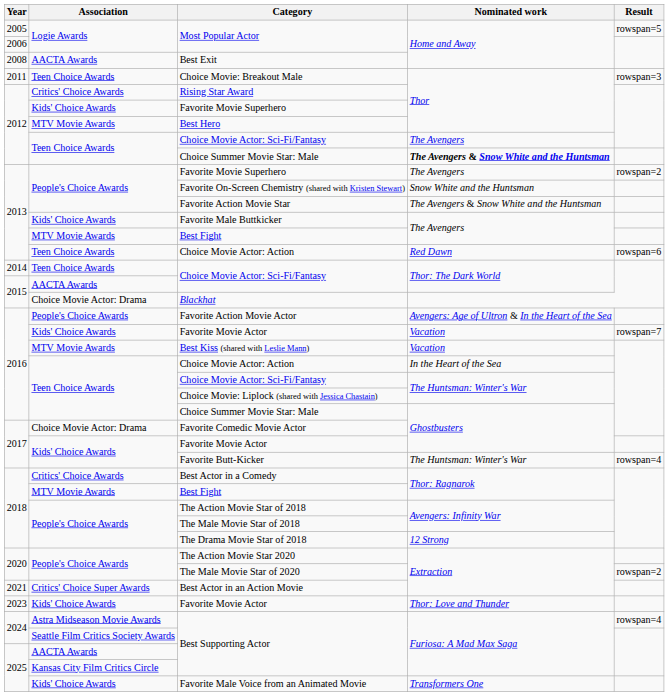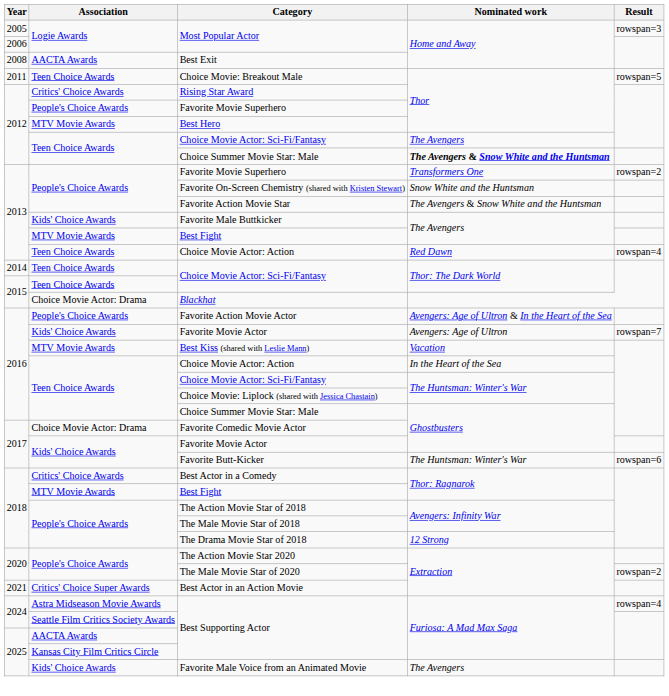(639, 28) rowspan=5 -> (639, 28) rowspan=3
(639, 76) rowspan=3 -> (639, 76) rowspan=5
(74, 108) Kids' Choice Awards -> (80, 108) People's Choice Awards
(437, 172) The Avengers -> (446, 172) Transformers One
(639, 252) rowspan=6 -> (639, 252) rowspan=4
(64, 284) AACTA Awards -> (73, 284) Teen Choice Awards
(427, 332) Vacation -> (459, 332) Avengers: Age of Ultron
(639, 460) rowspan=4 -> (639, 460) rowspan=6
- row: (17, 603)
(446, 683) Transformers One -> (437, 667) The Avengers
